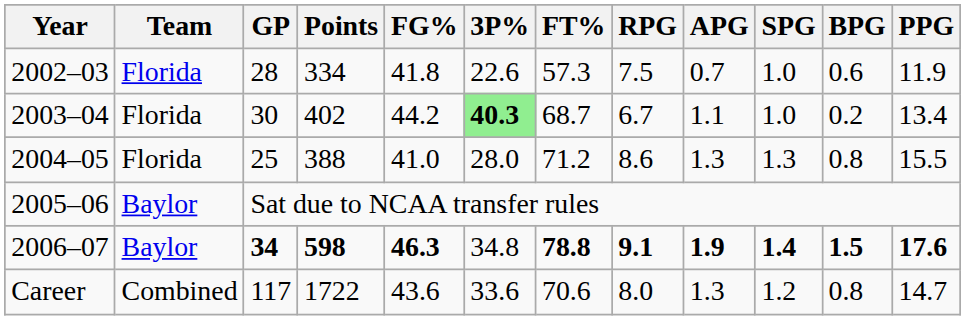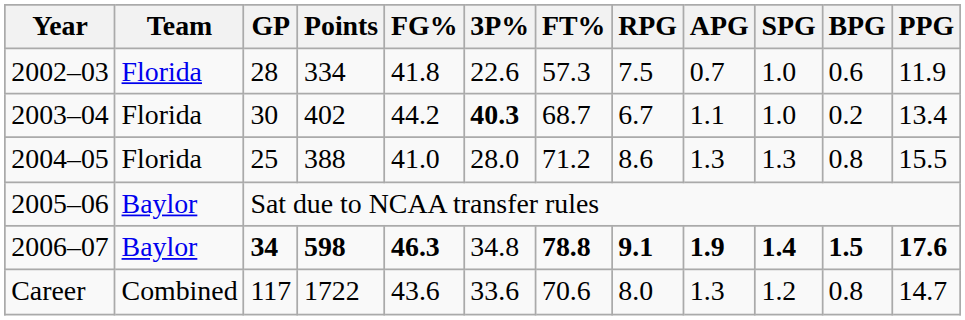(495, 114) lightgreen background -> (495, 114) no background
